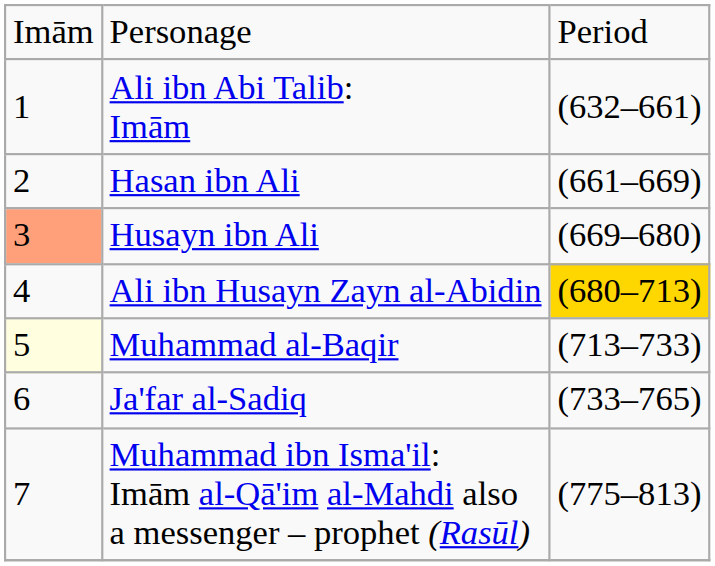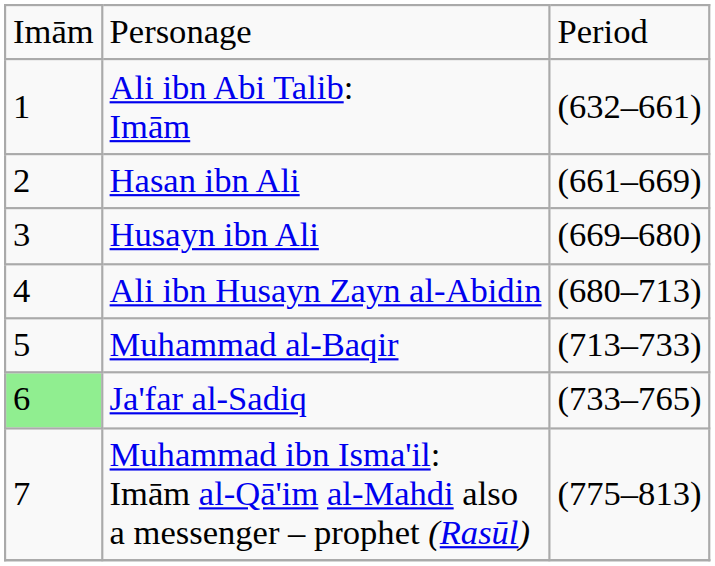(22, 235) lightsalmon background -> (22, 235) no background
(629, 290) gold background -> (629, 290) no background
(22, 344) lightyellow background -> (22, 344) no background
(22, 399) no background -> (22, 399) lightgreen background
